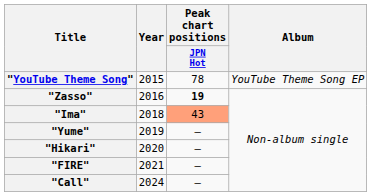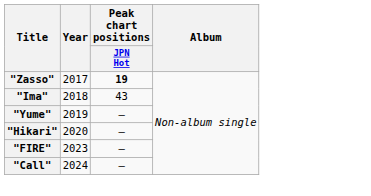- row: (70, 80)
(151, 97) 2016 -> (75, 80) 2017
(198, 114) lightsalmon background -> (122, 97) no background
(151, 166) 2021 -> (75, 149) 2023
